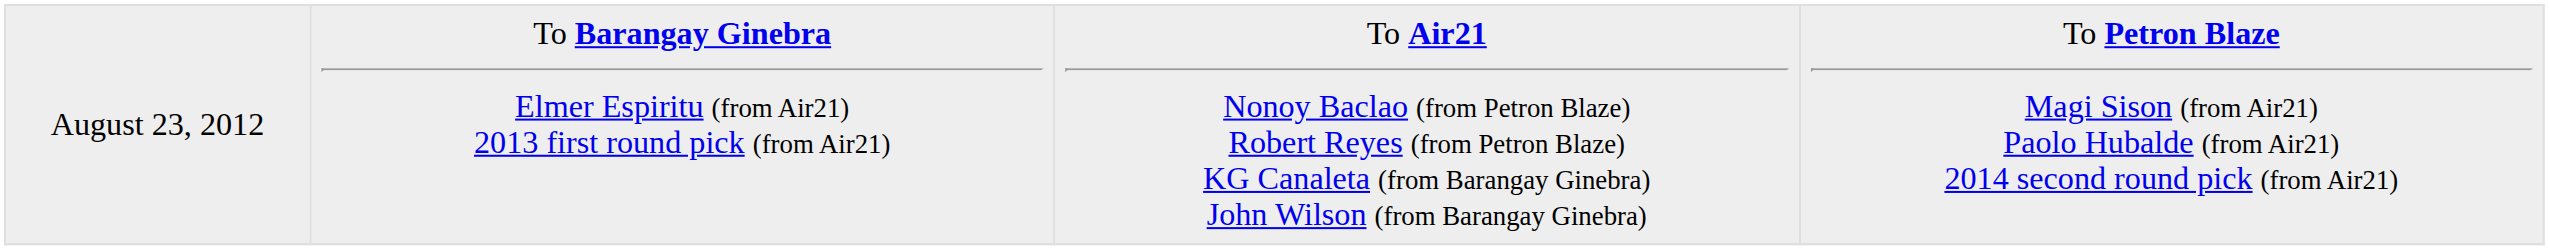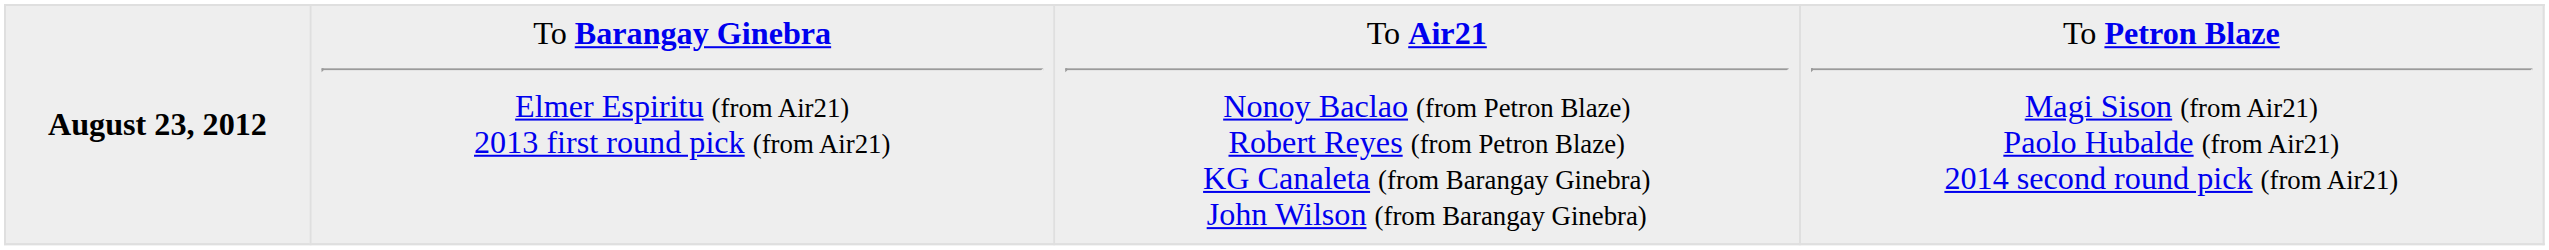(157, 124) normal -> (157, 124) bold
